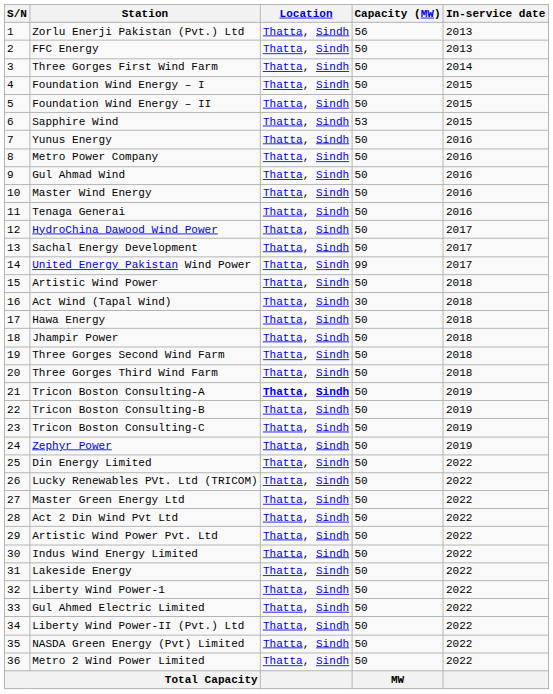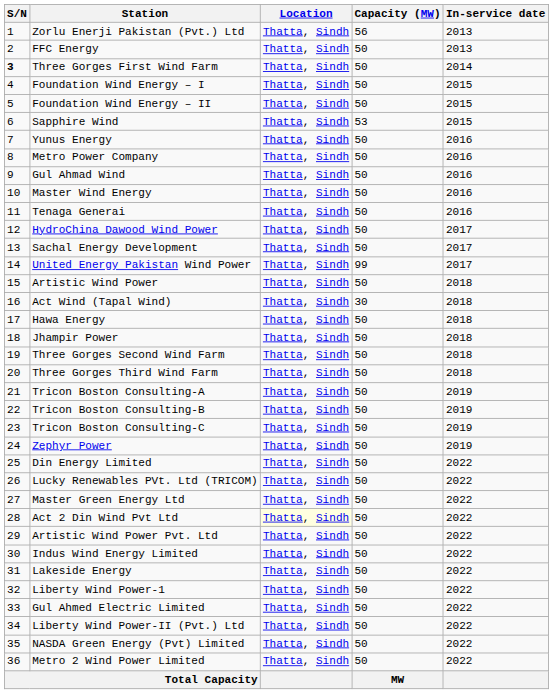(10, 67) normal -> (10, 67) bold
(306, 392) bold -> (306, 392) normal
(306, 518) no background -> (306, 518) lightyellow background
